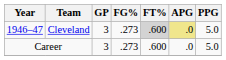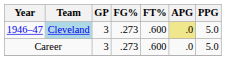(69, 30) no background -> (69, 30) lightblue background
(157, 30) lightgrey background -> (157, 30) no background
